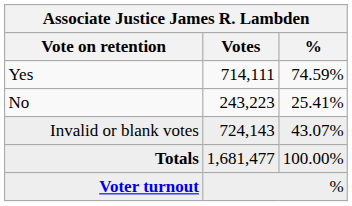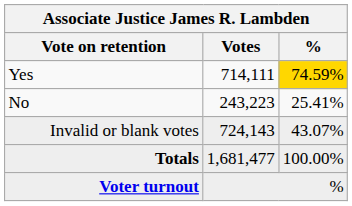(318, 74) no background -> (318, 74) gold background
